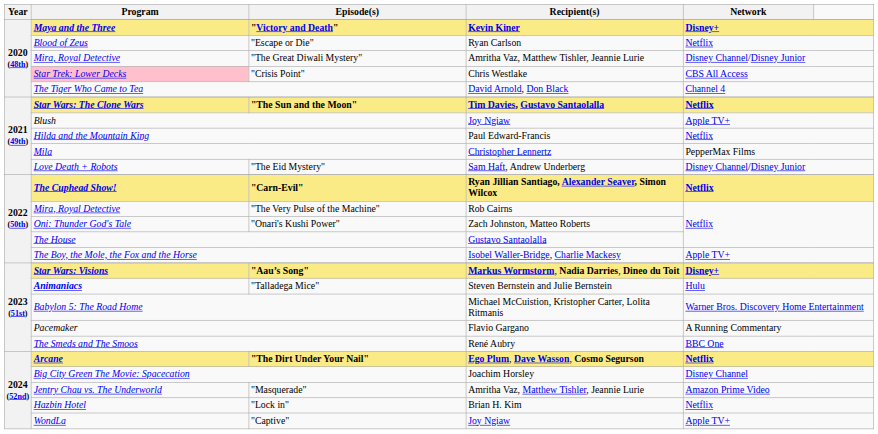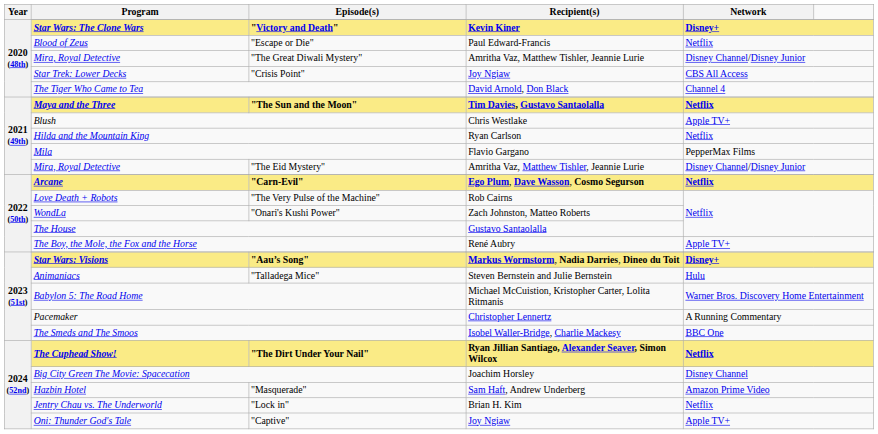(74, 27) Maya and the Three -> (89, 27) Star Wars: The Clone Wars
(495, 43) Ryan Carlson -> (509, 43) Paul Edward-Francis
(80, 74) pink background -> (80, 74) no background
(498, 74) Chris Westlake -> (489, 74) Joy Ngiaw
(89, 105) Star Wars: The Clone Wars -> (74, 105) Maya and the Three
(489, 120) Joy Ngiaw -> (498, 120) Chris Westlake
(509, 136) Paul Edward-Francis -> (495, 136) Ryan Carlson
(510, 151) Christopher Lennertz -> (499, 151) Flavio Gargano
(76, 167) Love Death + Robots -> (77, 167) Mira, Royal Detective
(527, 167) Sam Haft, Andrew Underberg -> (556, 167) Amritha Vaz, Matthew Tishler, Jeannie Lurie
(75, 187) The Cuphead Show! -> (48, 182) Arcane
(567, 187) Ryan Jillian Santiago, Alexander Seaver, Simon Wilcox -> (556, 182) Ego Plum, Dave Wasson, Cosmo Segurson
(77, 208) Mira, Royal Detective -> (76, 197) Love Death + Robots
(82, 224) Oni: Thunder God's Tale -> (50, 213) WondLa
(545, 255) Isobel Waller-Bridge, Charlie Mackesy -> (492, 244) René Aubry
(58, 286) bold -> (57, 275) normal
(499, 328) Flavio Gargano -> (510, 317) Christopher Lennertz
(492, 343) René Aubry -> (545, 332) Isobel Waller-Bridge, Charlie Mackesy
(48, 359) Arcane -> (75, 353) The Cuphead Show!
(556, 359) Ego Plum, Dave Wasson, Cosmo Segurson -> (567, 353) Ryan Jillian Santiago, Alexander Seaver, Simon Wilcox
(98, 390) Jentry Chau vs. The Underworld -> (60, 390) Hazbin Hotel
(556, 390) Amritha Vaz, Matthew Tishler, Jeannie Lurie -> (527, 390) Sam Haft, Andrew Underberg
(60, 405) Hazbin Hotel -> (98, 405) Jentry Chau vs. The Underworld
(50, 421) WondLa -> (82, 421) Oni: Thunder God's Tale
